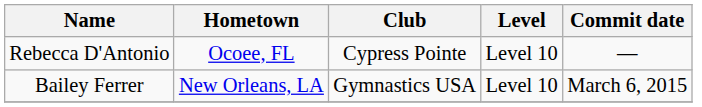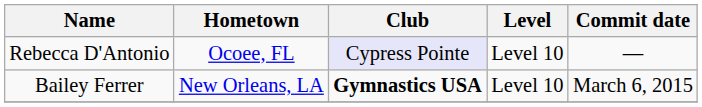(405, 53) no background -> (408, 53) lavender background
(405, 85) normal -> (408, 85) bold
